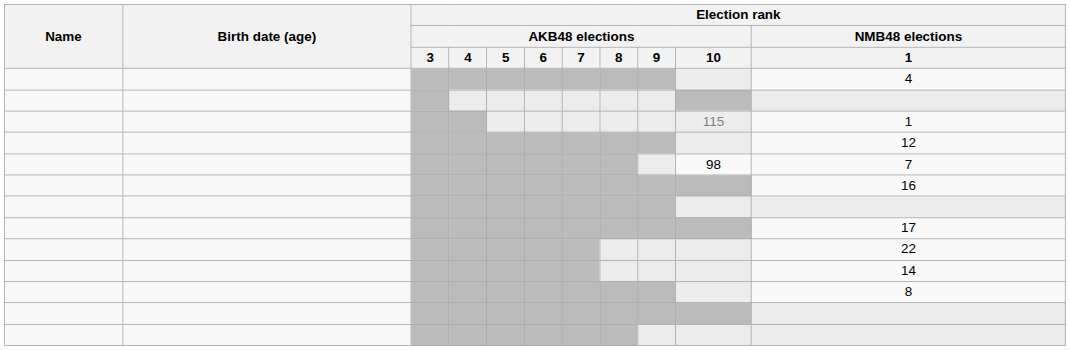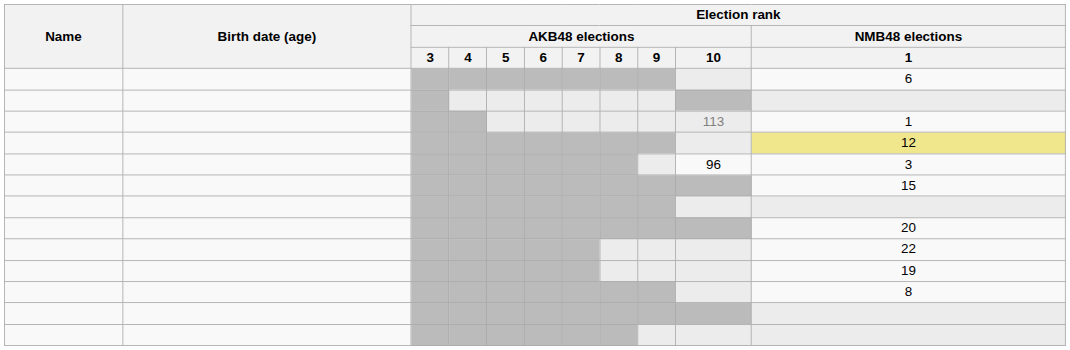(908, 79) 4 -> (908, 79) 6
(713, 121) 115 -> (713, 121) 113
(908, 143) no background -> (908, 143) khaki background
(713, 164) 98 -> (713, 164) 96
(908, 164) 7 -> (908, 164) 3
(908, 185) 16 -> (908, 185) 15
(908, 228) 17 -> (908, 228) 20
(908, 270) 14 -> (908, 270) 19
